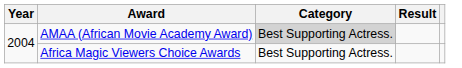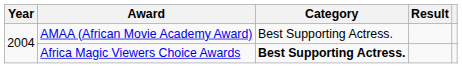(325, 33) lightgrey background -> (325, 33) no background
(325, 53) normal -> (332, 53) bold
